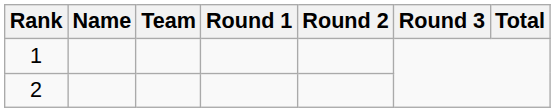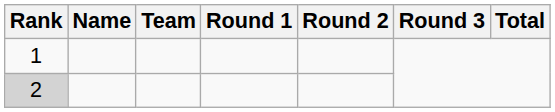(36, 90) no background -> (36, 90) lightgrey background
